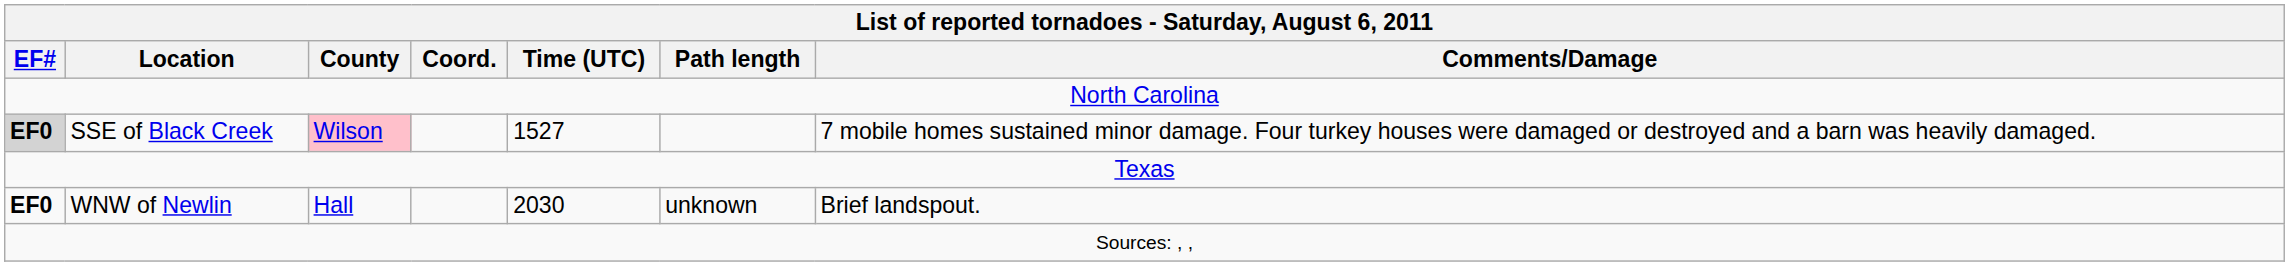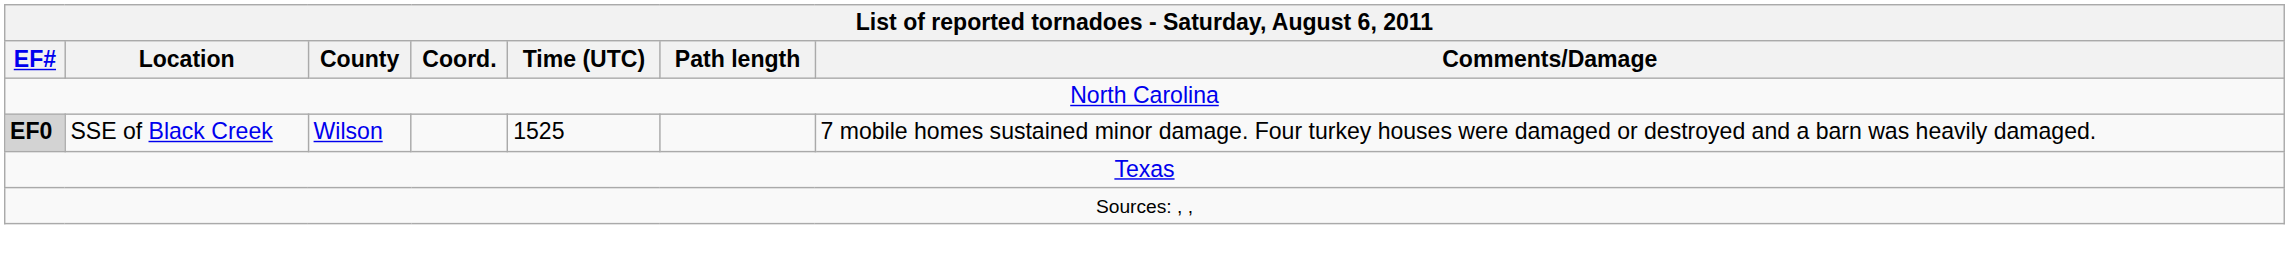(348, 132) pink background -> (348, 132) no background
(539, 132) 1527 -> (539, 132) 1525
- row: (151, 205)
